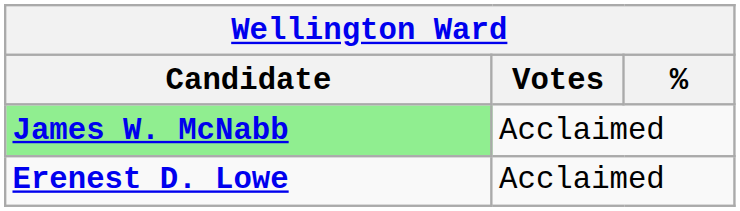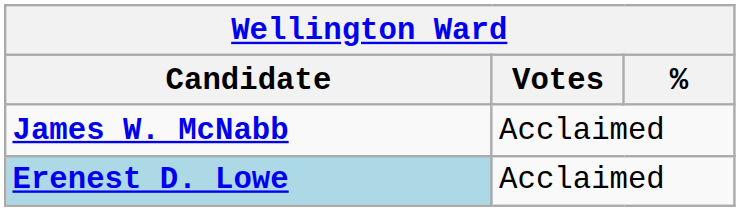(151, 130) lightgreen background -> (151, 130) no background
(151, 180) no background -> (151, 180) lightblue background
